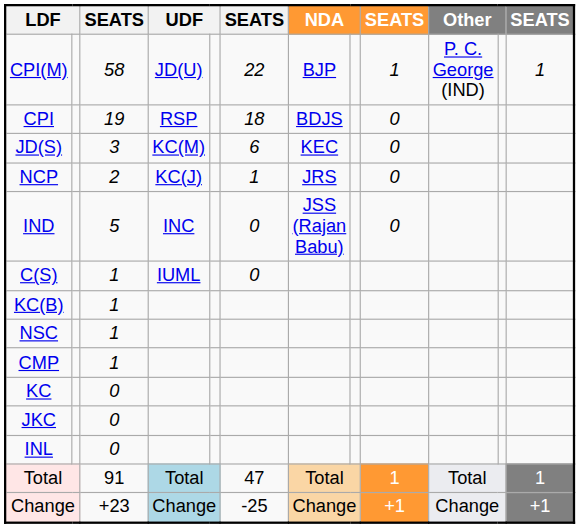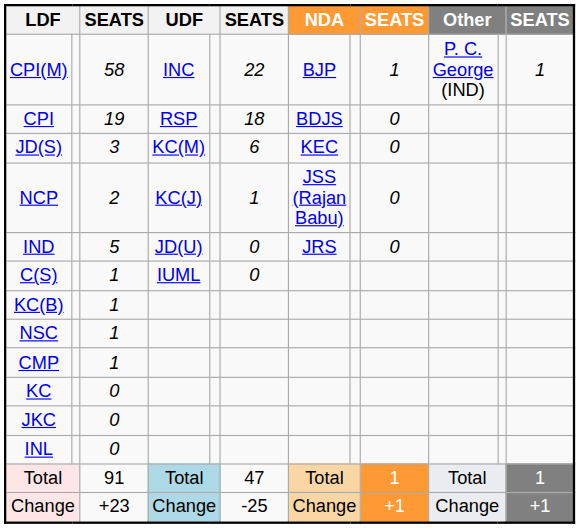(179, 69) JD(U) -> (179, 69) INC
(319, 176) JRS -> (319, 197) JSS (Rajan Babu)
(179, 226) INC -> (179, 246) JD(U)
(319, 226) JSS (Rajan Babu) -> (319, 246) JRS
